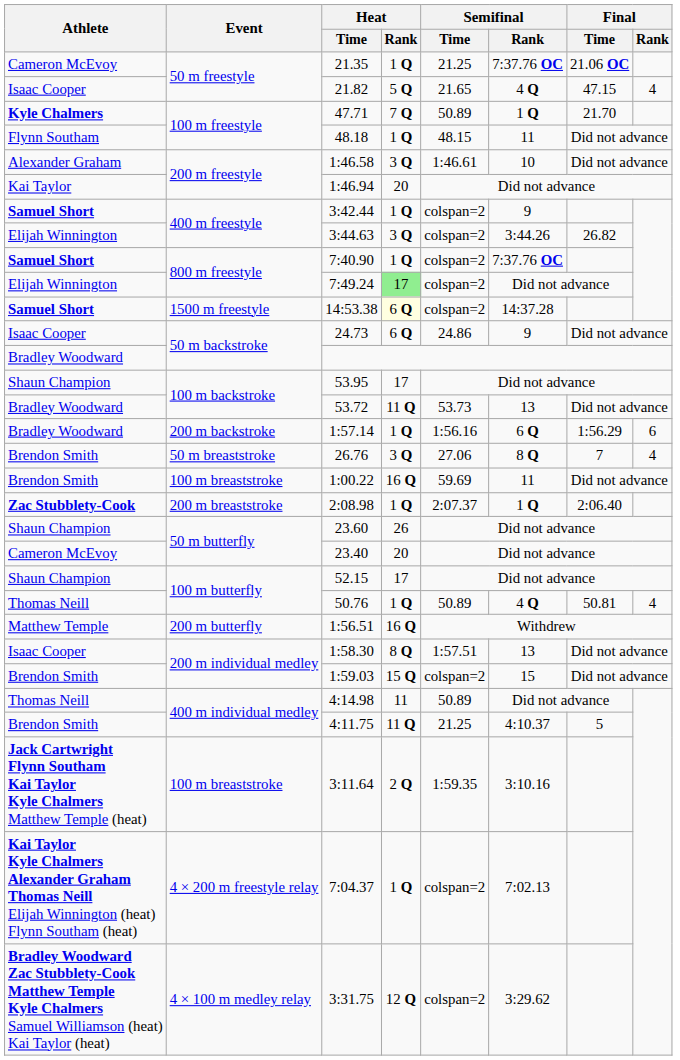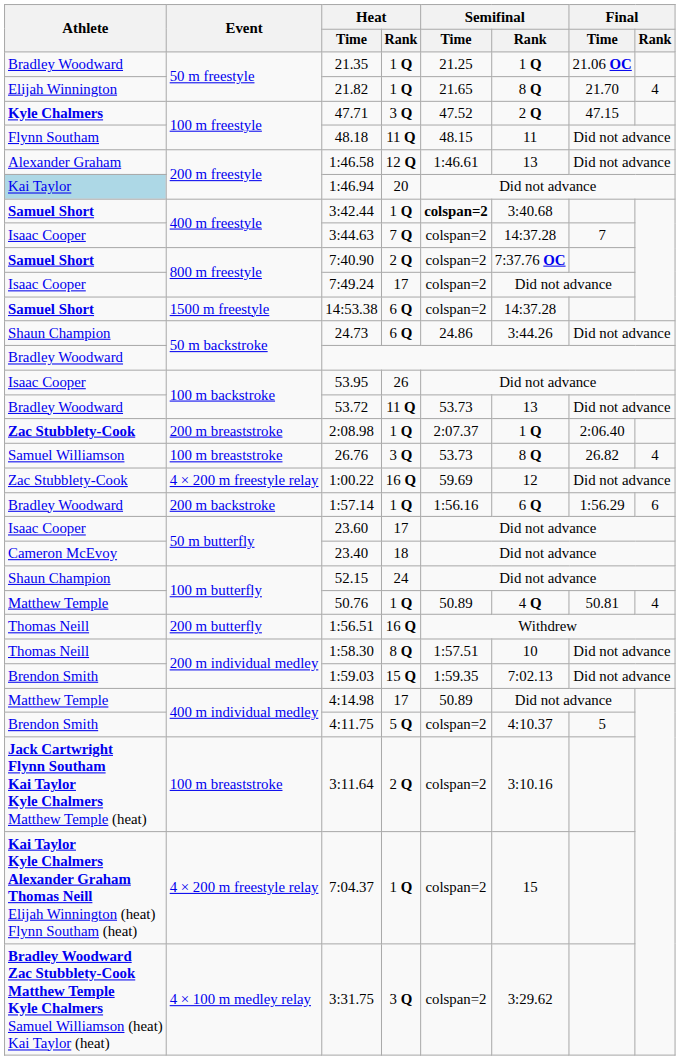(63, 64) Cameron McEvoy -> (66, 64) Bradley Woodward
(528, 64) 7:37.76 OC -> (530, 64) 1 Q
(47, 89) Isaac Cooper -> (63, 89) Elijah Winnington
(401, 89) 5 Q -> (401, 89) 1 Q
(528, 89) 4 Q -> (530, 89) 8 Q
(600, 89) 47.15 -> (602, 89) 21.70
(401, 113) 7 Q -> (401, 113) 3 Q
(455, 113) 50.89 -> (456, 113) 47.52
(528, 113) 1 Q -> (530, 113) 2 Q
(600, 113) 21.70 -> (602, 113) 47.15
(401, 138) 1 Q -> (401, 138) 11 Q
(401, 162) 3 Q -> (401, 162) 12 Q
(528, 162) 10 -> (530, 162) 13
(40, 187) no background -> (40, 187) lightblue background
(455, 211) normal -> (456, 211) bold
(528, 211) 9 -> (530, 211) 3:40.68
(63, 235) Elijah Winnington -> (47, 235) Isaac Cooper
(401, 235) 3 Q -> (401, 235) 7 Q
(528, 235) 3:44.26 -> (530, 235) 14:37.28
(600, 235) 26.82 -> (602, 235) 7
(401, 260) 1 Q -> (401, 260) 2 Q
(63, 284) Elijah Winnington -> (47, 284) Isaac Cooper
(401, 284) lightgreen background -> (401, 284) no background
(401, 309) lightyellow background -> (401, 309) no background
(47, 333) Isaac Cooper -> (59, 333) Shaun Champion
(528, 333) 9 -> (530, 333) 3:44.26
(59, 382) Shaun Champion -> (47, 382) Isaac Cooper
(401, 382) 17 -> (401, 382) 26
rows swapped: (352, 431) <-> (352, 505)
(53, 456) Brendon Smith -> (66, 456) Samuel Williamson
(222, 456) 50 m breaststroke -> (226, 456) 100 m breaststroke
(455, 456) 27.06 -> (456, 456) 53.73
(600, 456) 7 -> (602, 456) 26.82
(53, 480) Brendon Smith -> (68, 480) Zac Stubblety-Cook
(226, 480) 100 m breaststroke -> (244, 480) 4 × 200 m freestyle relay
(528, 480) 11 -> (530, 480) 12
(59, 529) Shaun Champion -> (47, 529) Isaac Cooper
(401, 529) 26 -> (401, 529) 17
(401, 553) 20 -> (401, 553) 18
(401, 578) 17 -> (401, 578) 24
(49, 602) Thomas Neill -> (58, 602) Matthew Temple
(58, 627) Matthew Temple -> (49, 627) Thomas Neill
(47, 651) Isaac Cooper -> (49, 651) Thomas Neill
(528, 651) 13 -> (530, 651) 10
(455, 676) colspan=2 -> (456, 676) 1:59.35
(528, 676) 15 -> (530, 676) 7:02.13
(49, 700) Thomas Neill -> (58, 700) Matthew Temple
(401, 700) 11 -> (401, 700) 17
(401, 725) 11 Q -> (401, 725) 5 Q
(455, 725) 21.25 -> (456, 725) colspan=2
(455, 784) 1:59.35 -> (456, 784) colspan=2
(528, 887) 7:02.13 -> (530, 887) 15
(401, 999) 12 Q -> (401, 999) 3 Q
